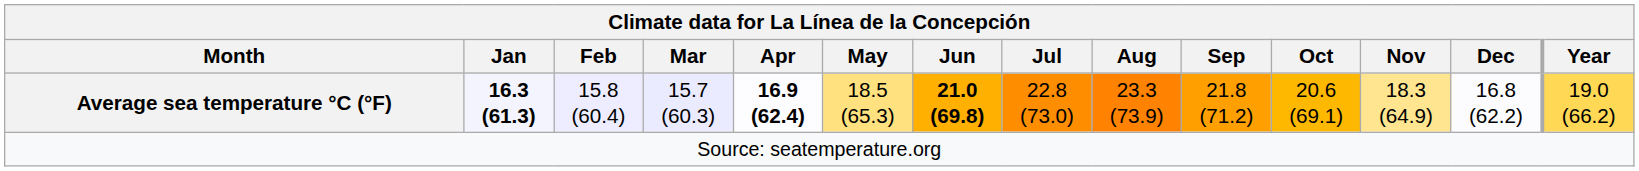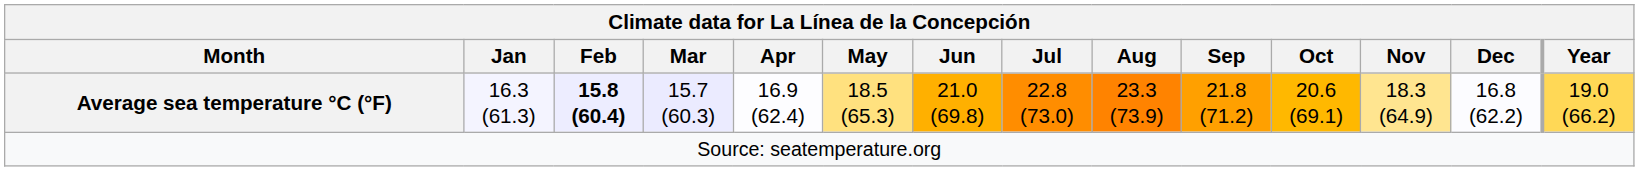(509, 103) bold -> (509, 103) normal
(598, 103) normal -> (598, 103) bold
(778, 103) bold -> (778, 103) normal
(957, 103) bold -> (957, 103) normal
